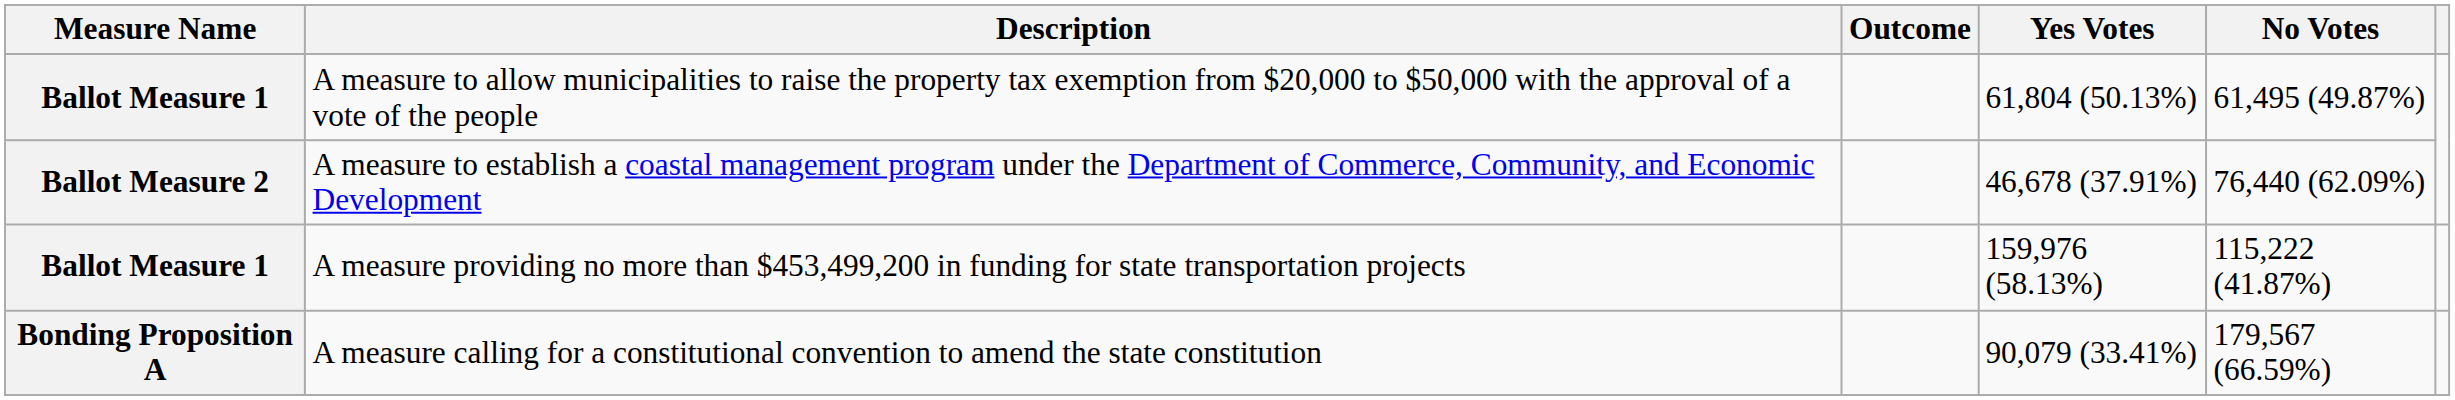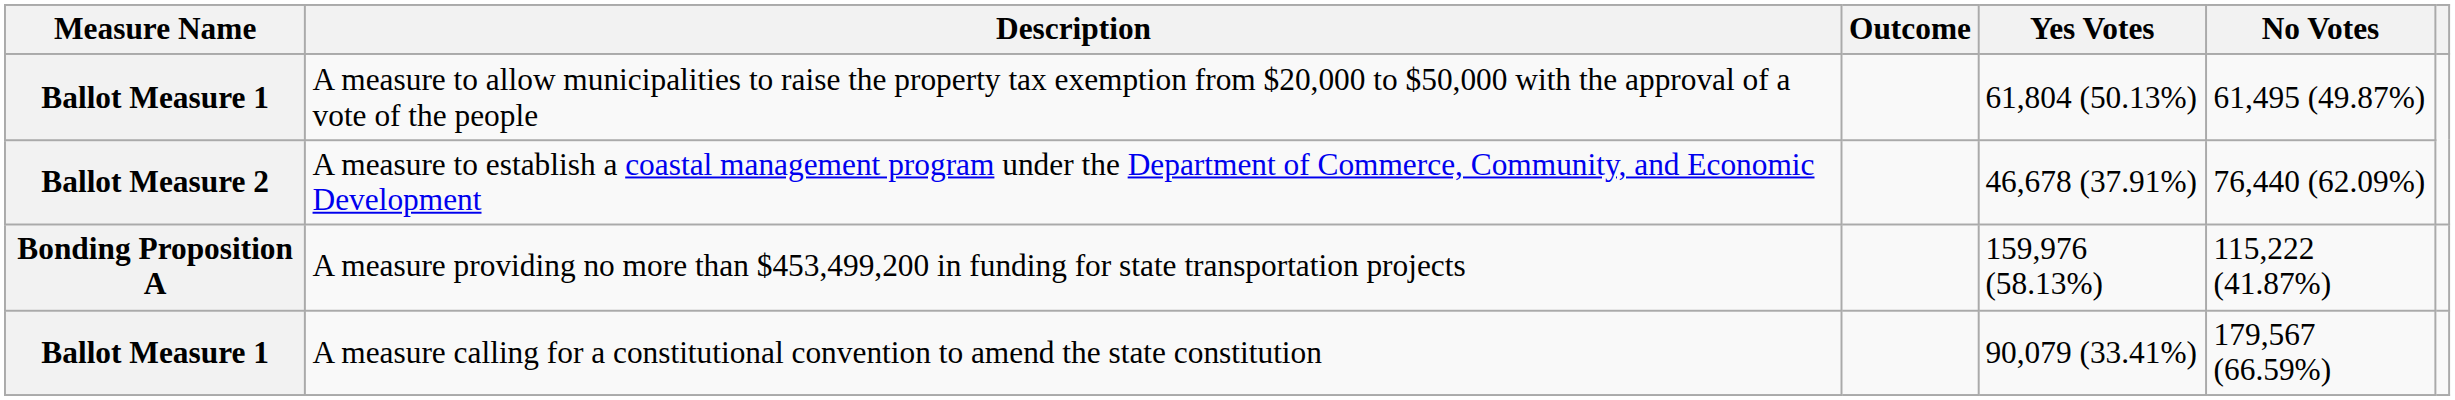(155, 266) Ballot Measure 1 -> (155, 266) Bonding Proposition A
(155, 351) Bonding Proposition A -> (155, 351) Ballot Measure 1
